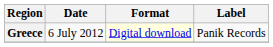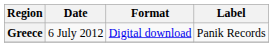(150, 32) lightyellow background -> (150, 32) no background
